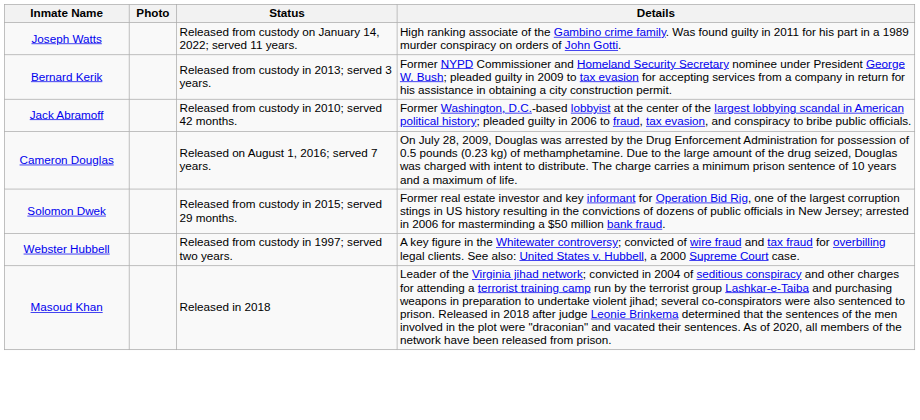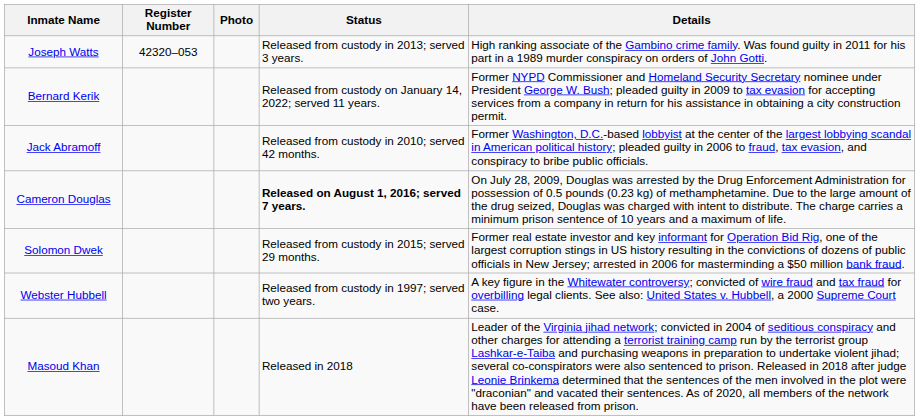+ column: (168, 20)
(280, 38) Released from custody on January 14, 2022; served 11 years. -> (363, 51) Released from custody in 2013; served 3 years.
(286, 77) Released from custody in 2013; served 3 years. -> (362, 96) Released from custody on January 14, 2022; served 11 years.
(279, 160) normal -> (361, 199) bold
